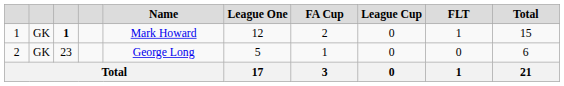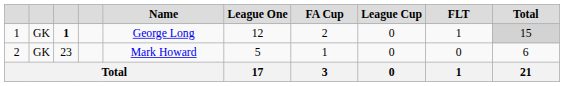(164, 33) Mark Howard -> (164, 33) George Long
(526, 33) no background -> (526, 33) lightgrey background
(164, 52) George Long -> (164, 52) Mark Howard
